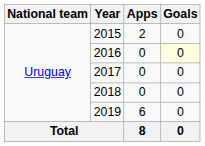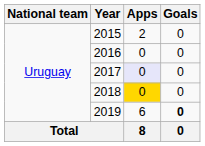(180, 53) lightyellow background -> (180, 53) no background
(142, 72) no background -> (142, 72) lavender background
(142, 92) no background -> (142, 92) gold background
(180, 111) normal -> (180, 111) bold
